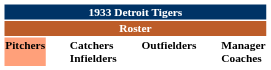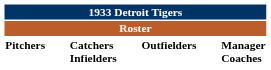(25, 45) lightsalmon background -> (25, 45) no background
